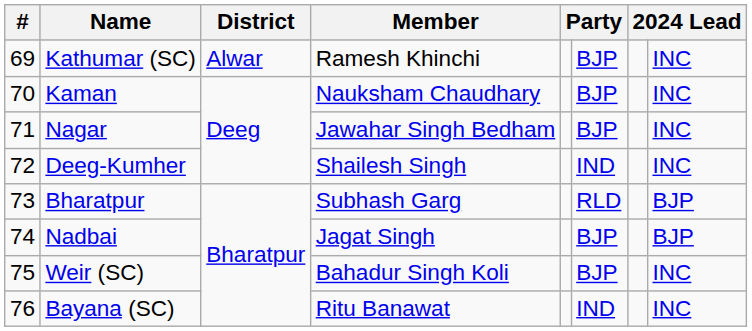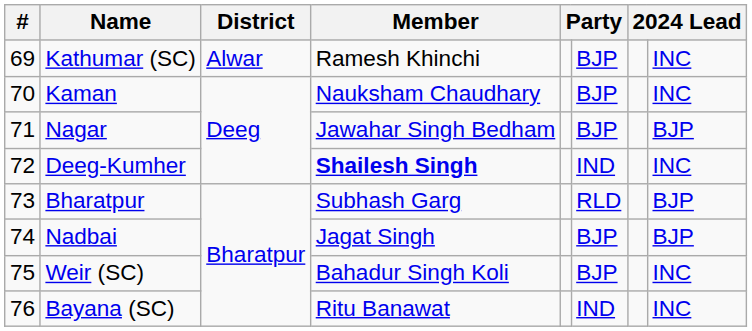(672, 129) INC -> (673, 129) BJP
(391, 165) normal -> (397, 165) bold
